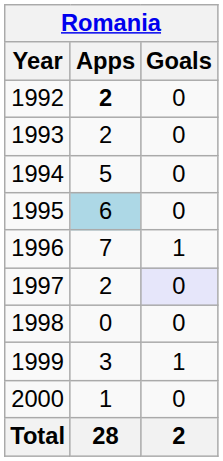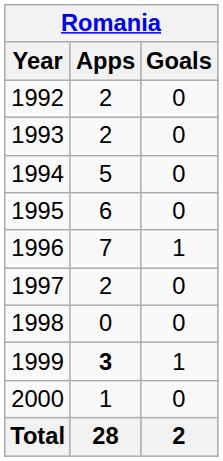(106, 98) bold -> (106, 98) normal
(106, 211) lightblue background -> (106, 211) no background
(179, 286) lavender background -> (179, 286) no background
(106, 361) normal -> (106, 361) bold
